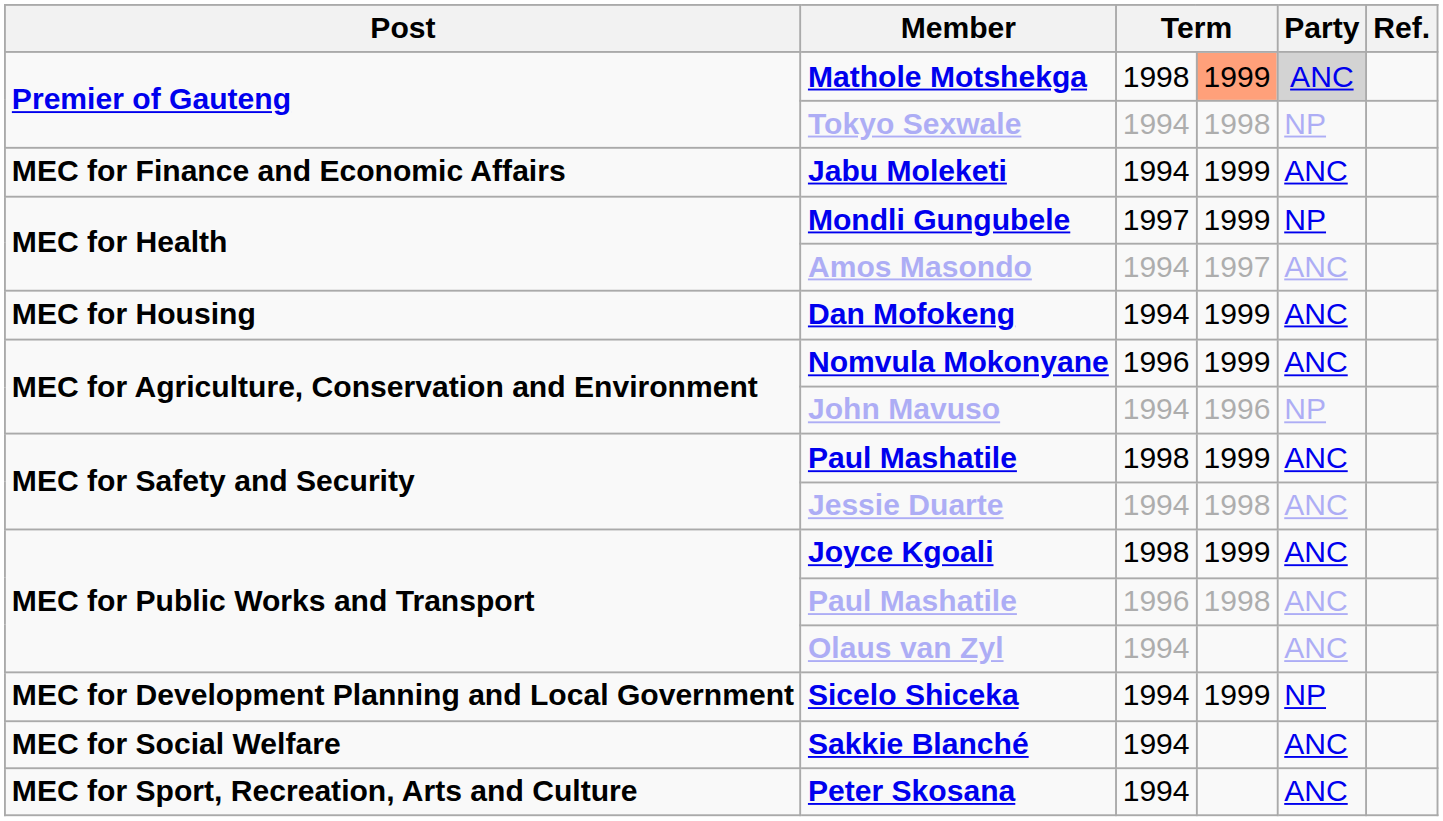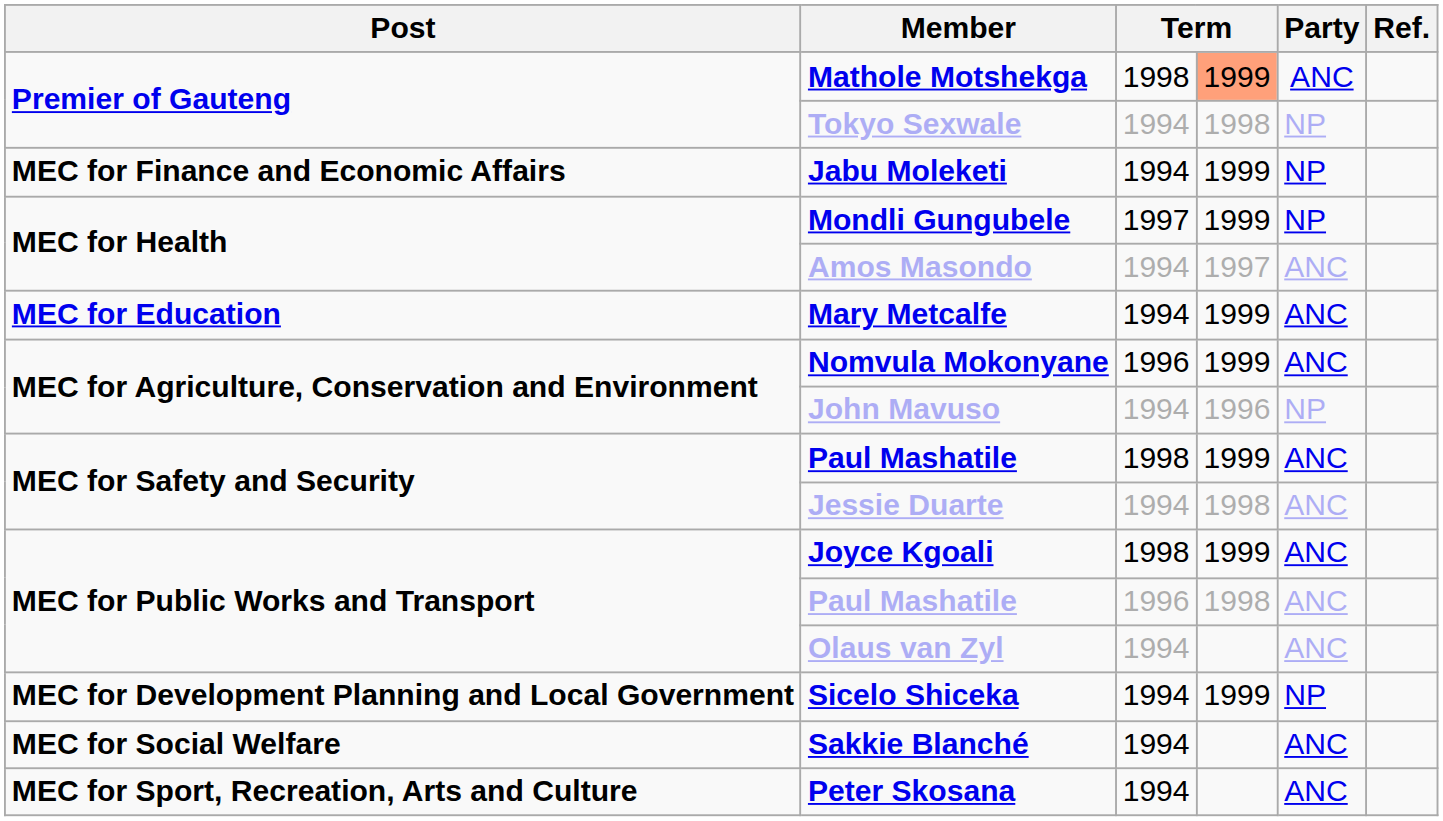(1322, 76) lightgrey background -> (1322, 76) no background
(1316, 171) ANC -> (1305, 171) NP
+ row: (146, 314)
- row: (134, 314)
